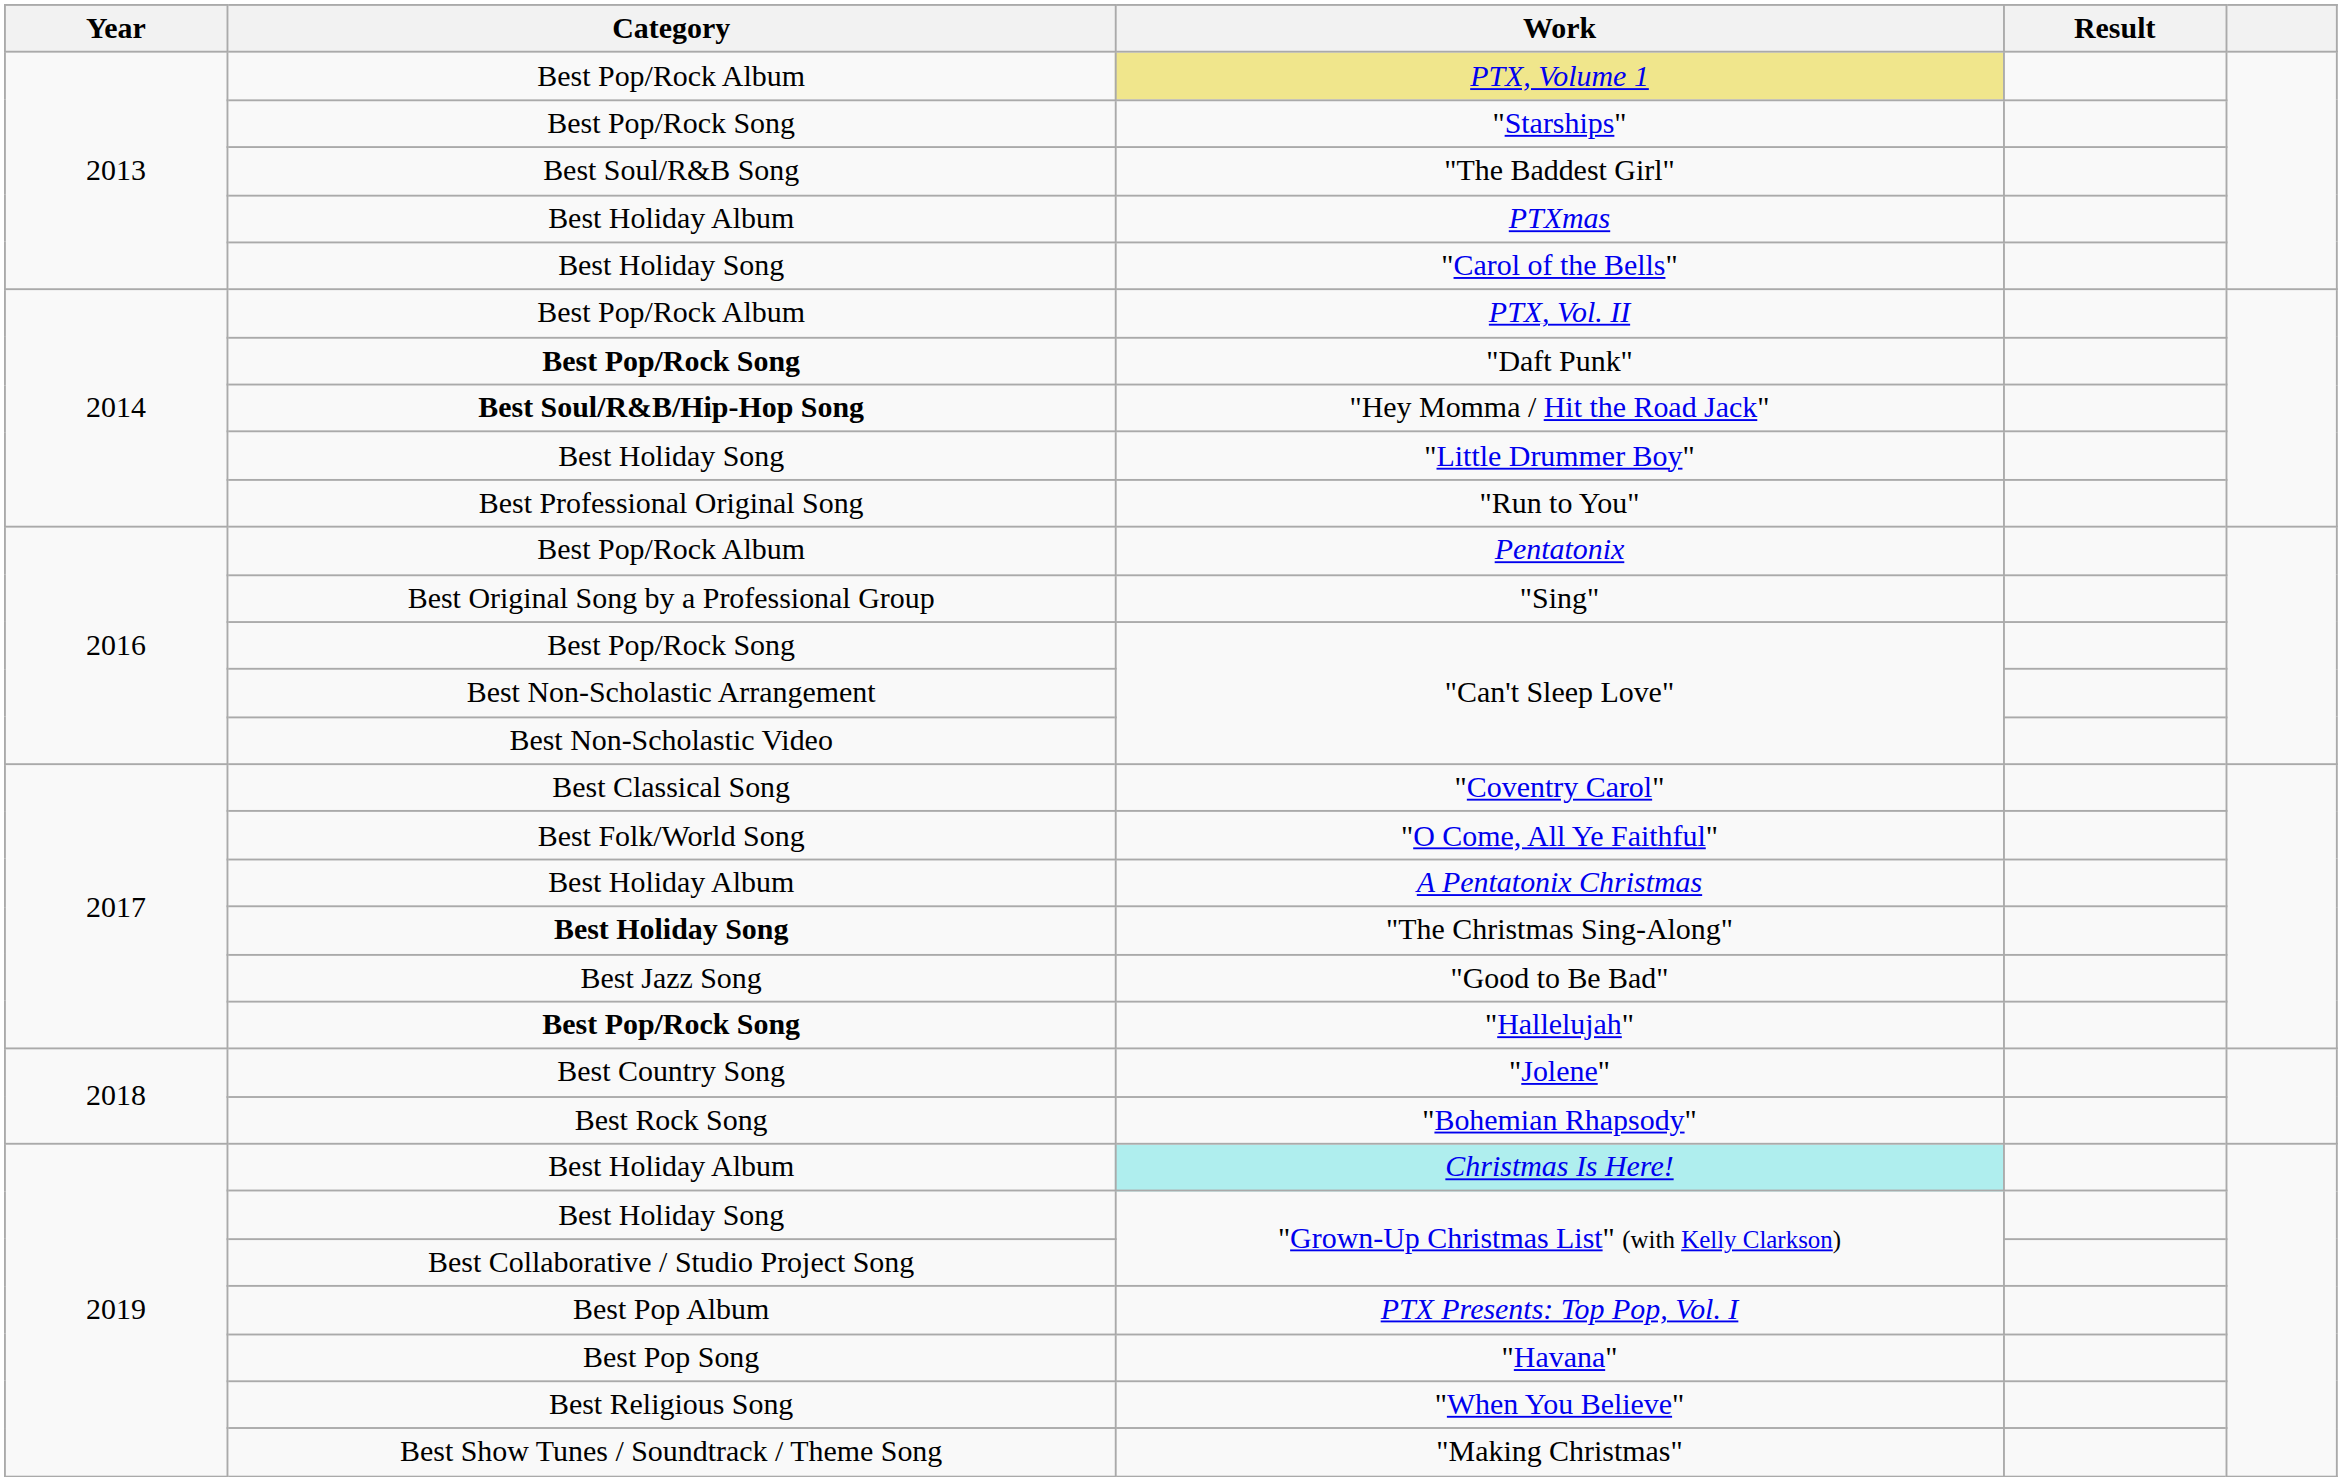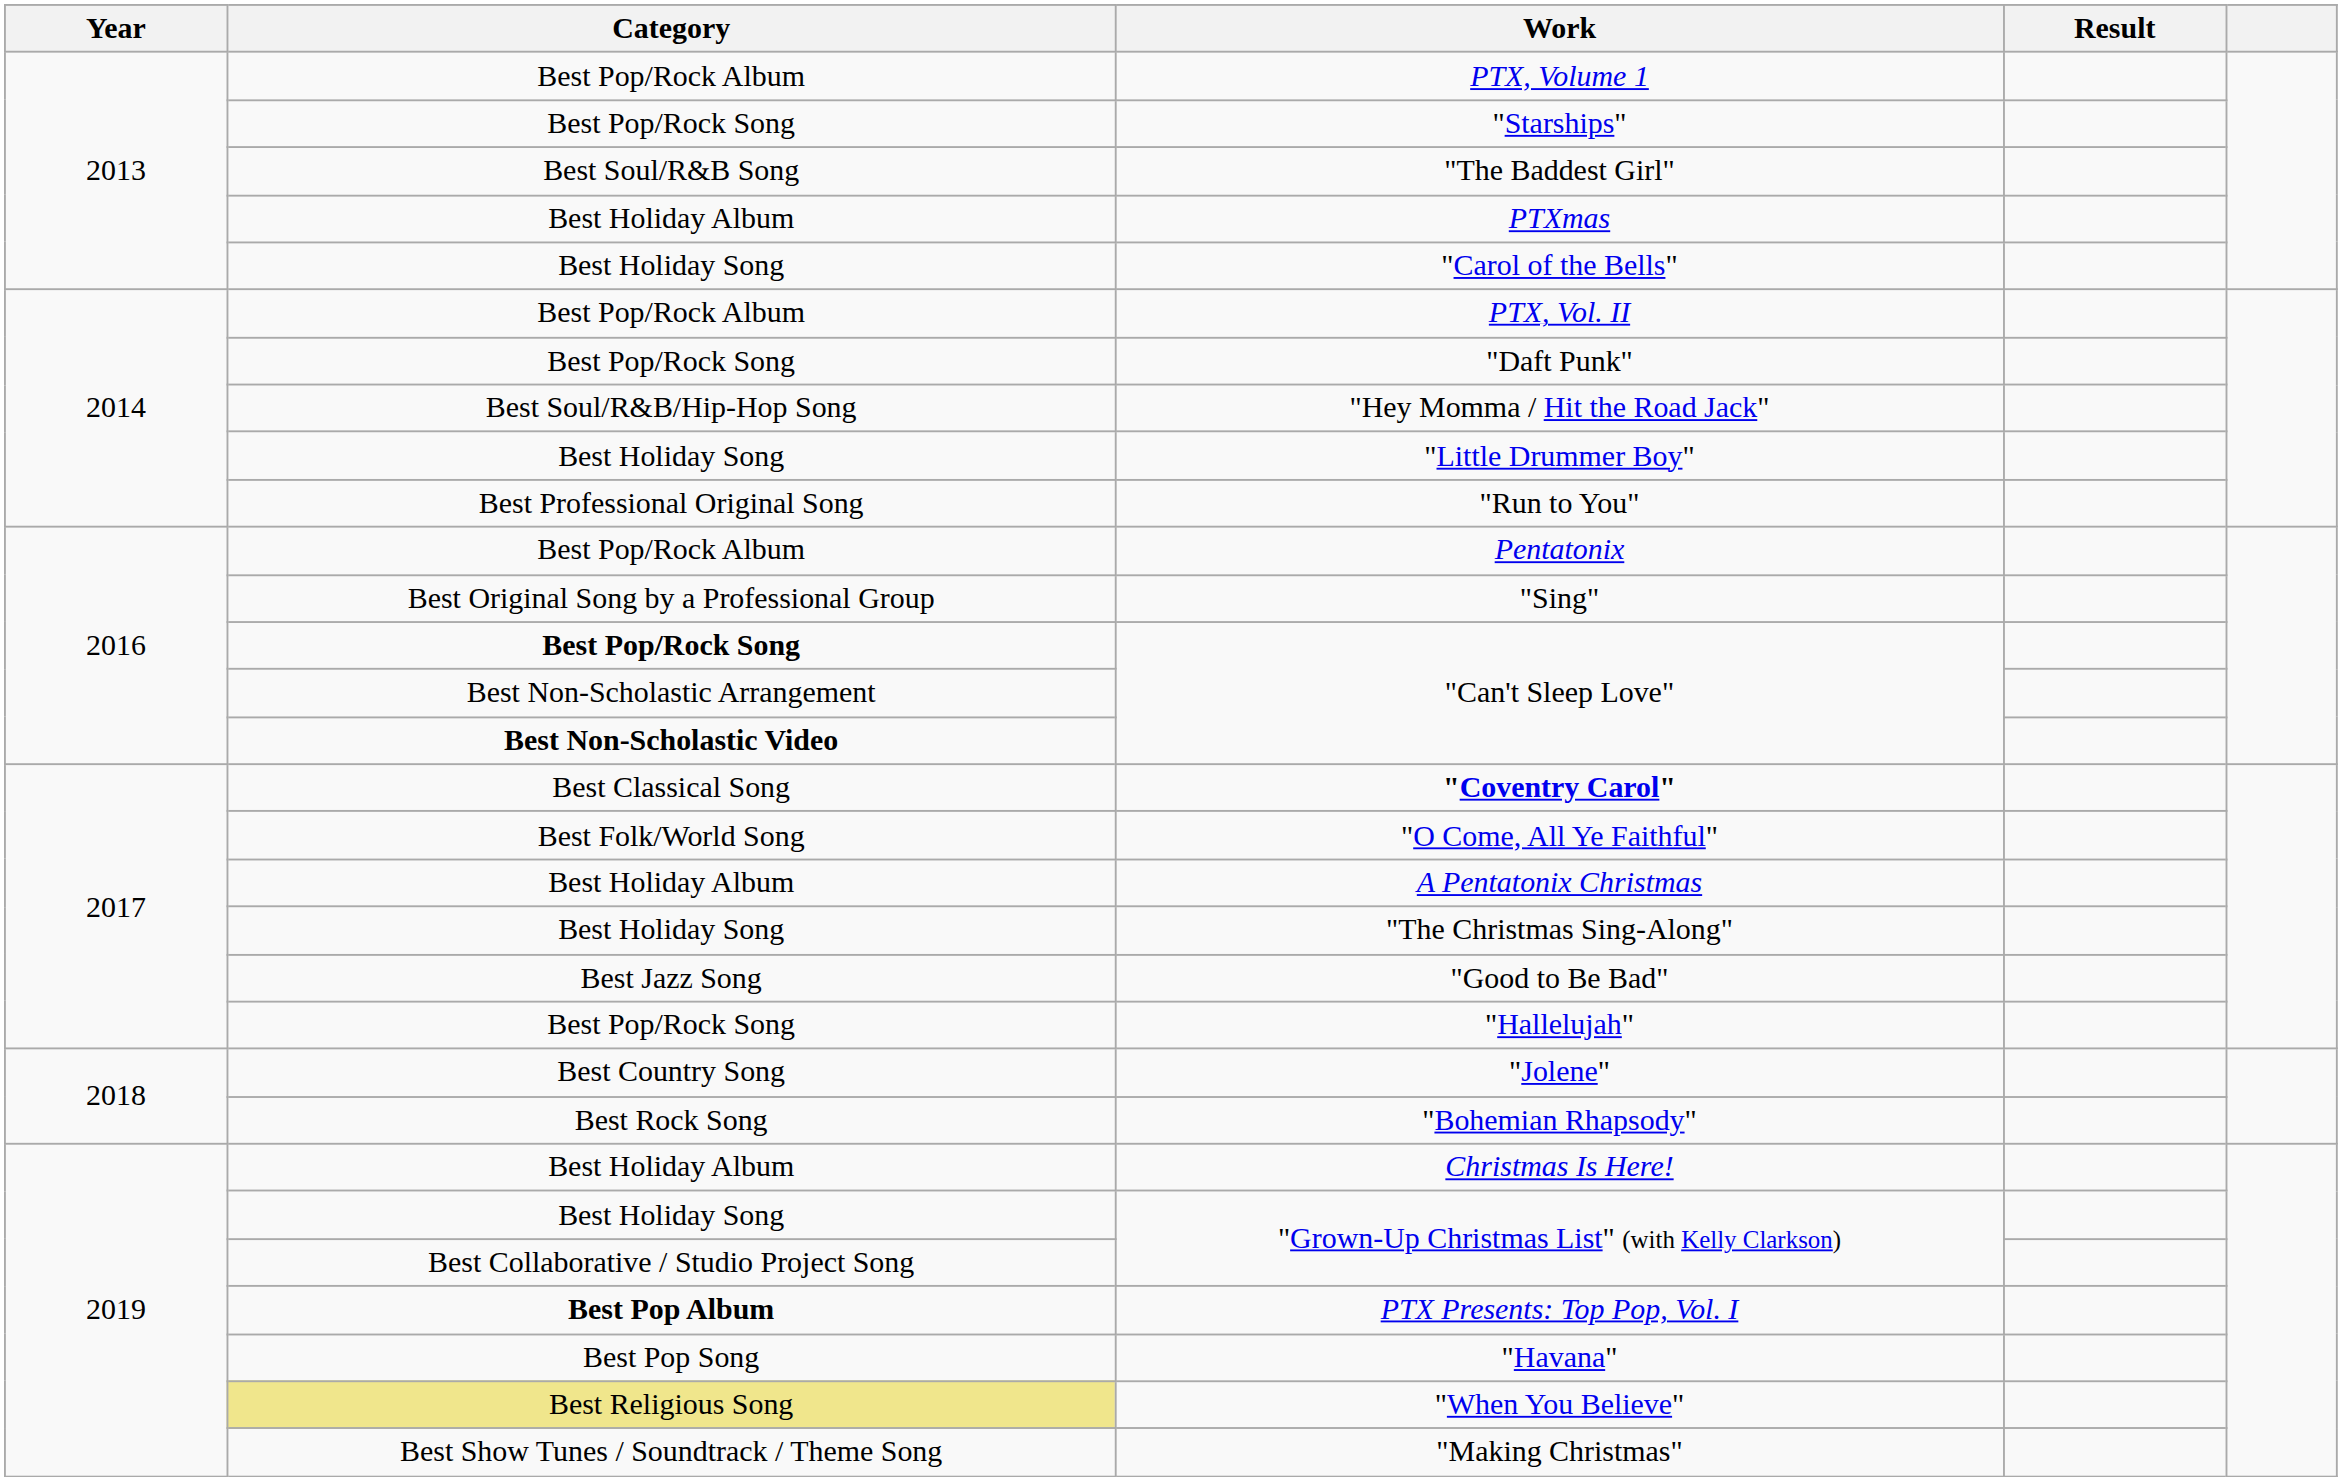(1560, 75) khaki background -> (1560, 75) no background
(671, 360) bold -> (671, 360) normal
(671, 407) bold -> (671, 407) normal
(671, 645) normal -> (671, 645) bold
(671, 739) normal -> (671, 739) bold
(1559, 787) normal -> (1560, 787) bold
(671, 929) bold -> (671, 929) normal
(671, 1024) bold -> (671, 1024) normal
(1560, 1167) paleturquoise background -> (1560, 1167) no background
(671, 1309) normal -> (671, 1309) bold
(671, 1404) no background -> (671, 1404) khaki background
